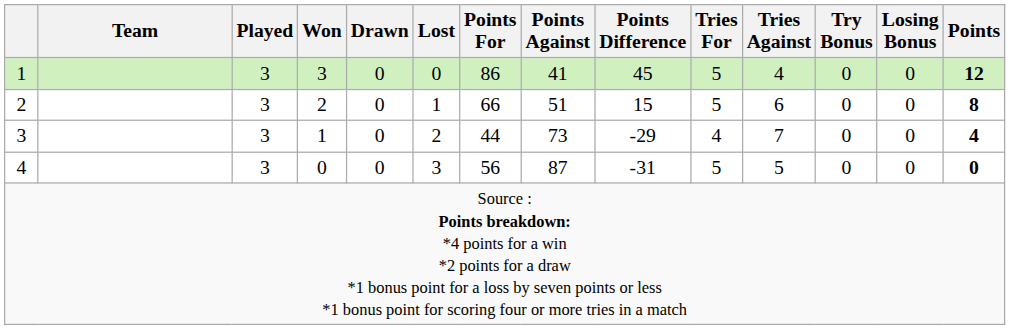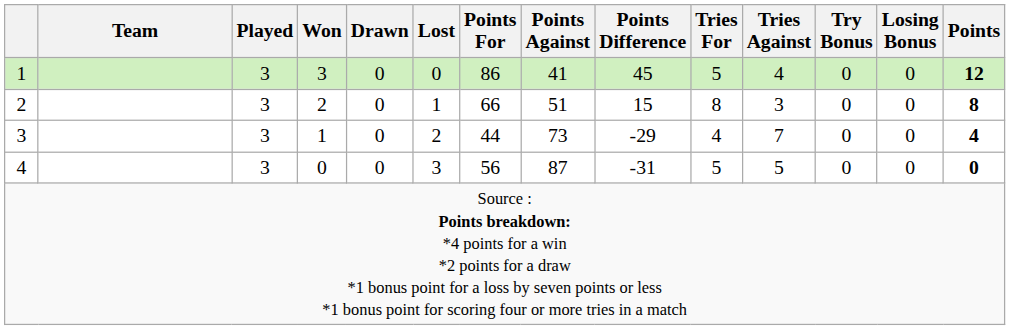(716, 104) 5 -> (716, 104) 8
(779, 104) 6 -> (779, 104) 3
